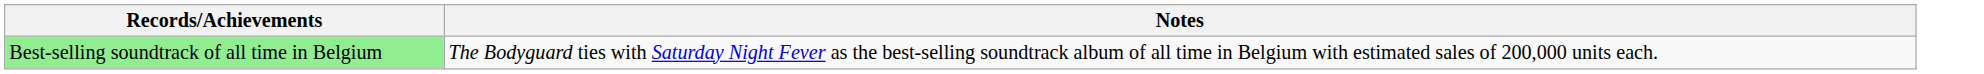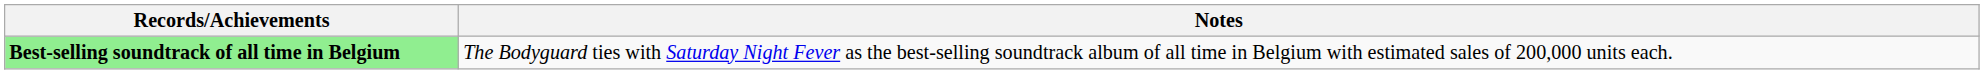(196, 52) normal -> (205, 52) bold
